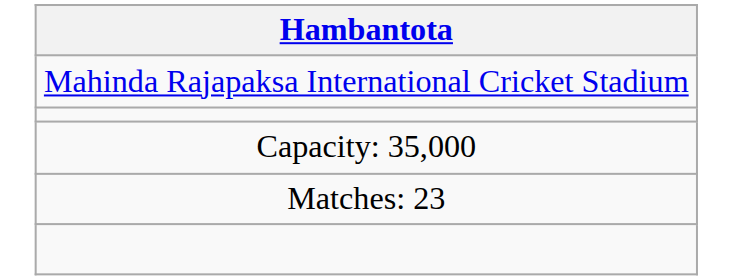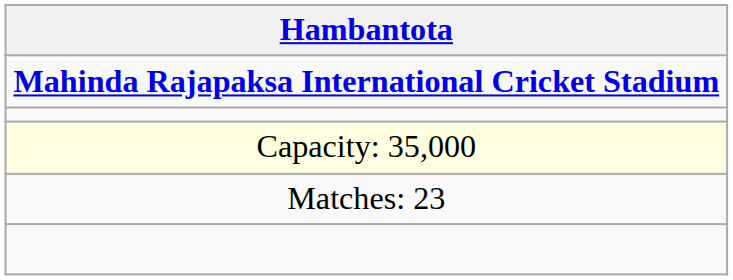(366, 81) normal -> (366, 81) bold
(366, 146) no background -> (366, 146) lightyellow background
